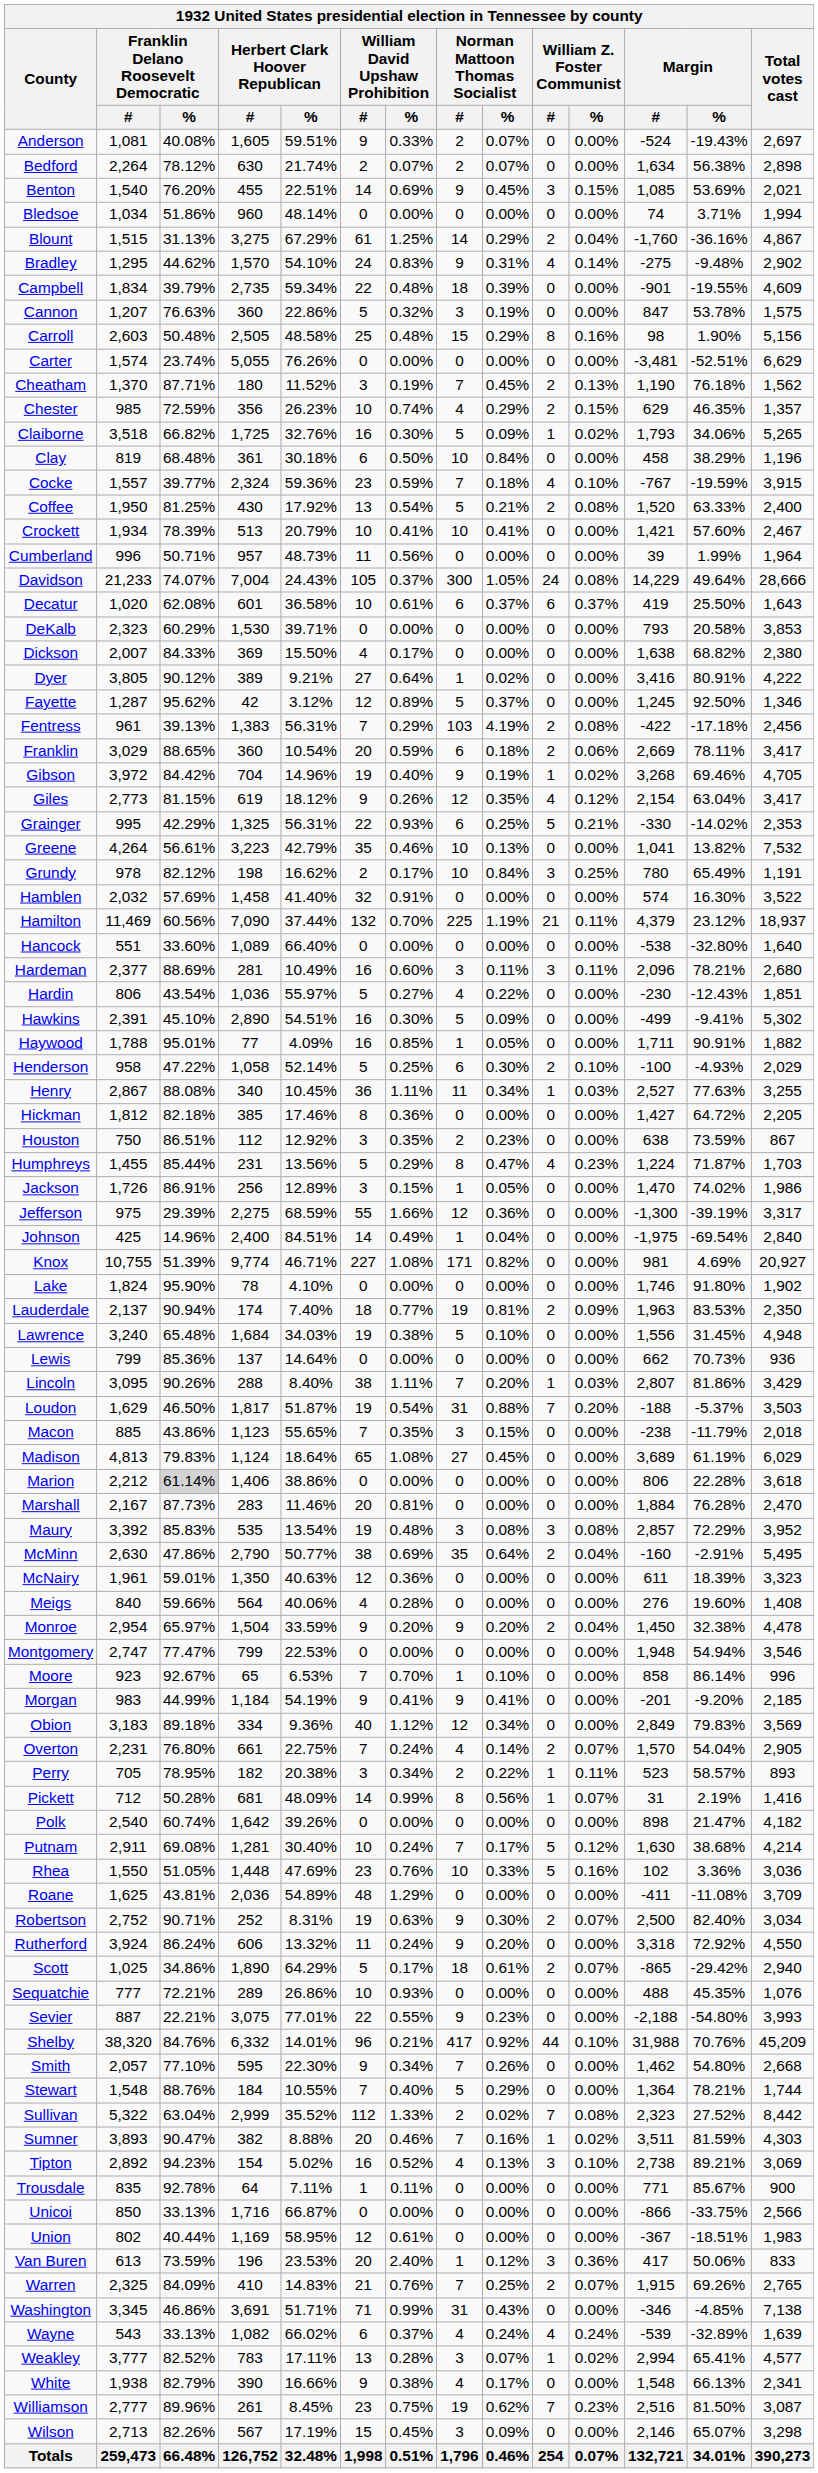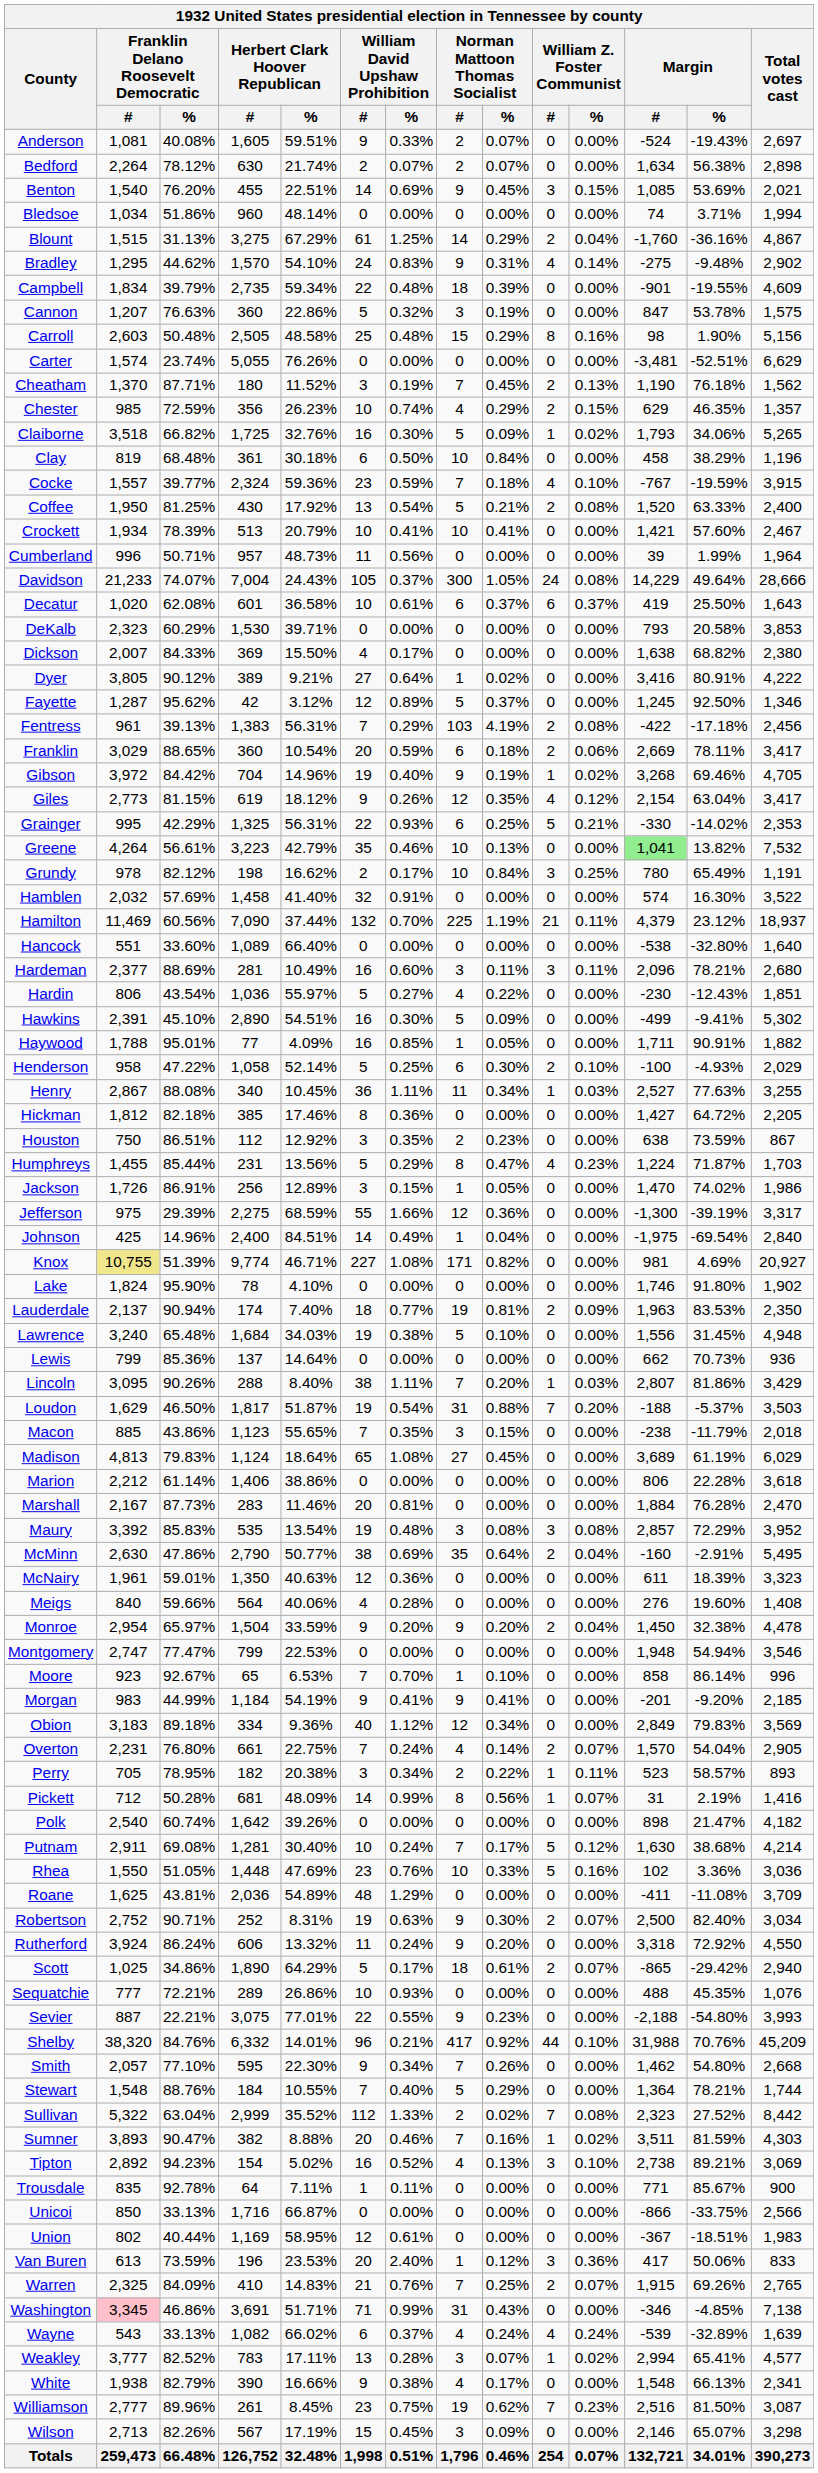(656, 848) no background -> (656, 848) lightgreen background
(128, 1262) no background -> (128, 1262) khaki background
(189, 1481) lightgrey background -> (189, 1481) no background
(128, 2309) no background -> (128, 2309) pink background
